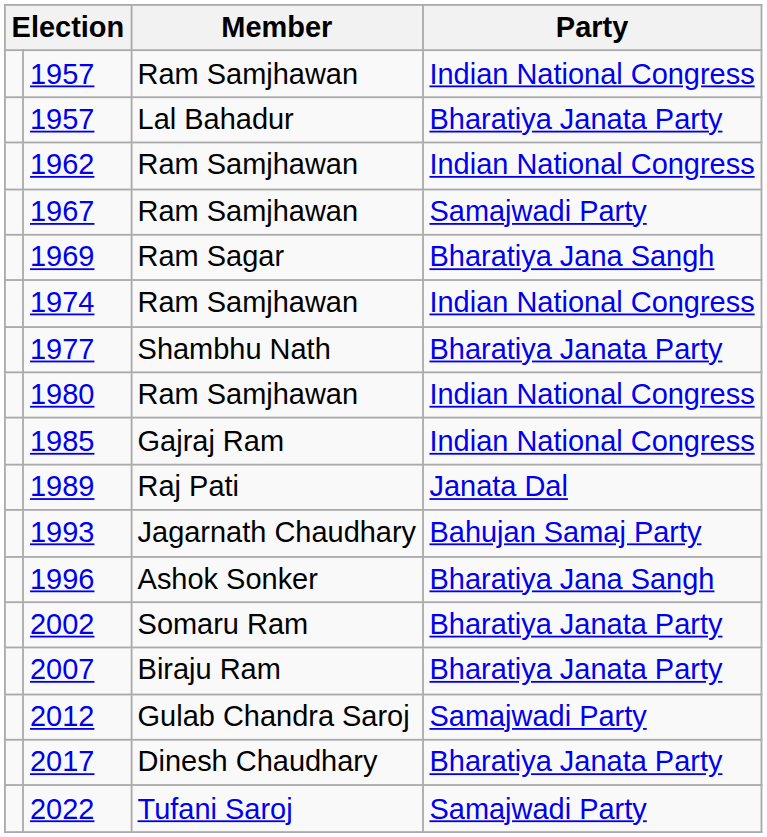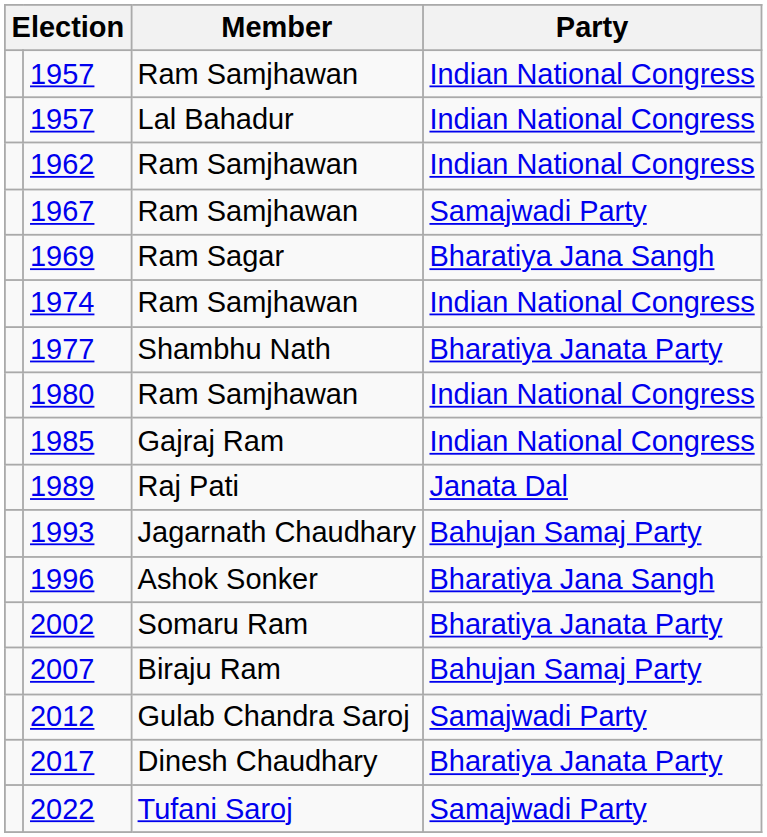(576, 119) Bharatiya Janata Party -> (592, 119) Indian National Congress
(576, 670) Bharatiya Janata Party -> (565, 670) Bahujan Samaj Party
